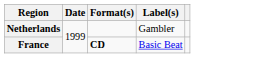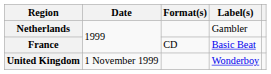(97, 45) bold -> (170, 45) normal
+ row: (43, 61)
